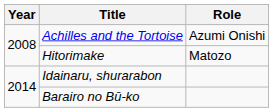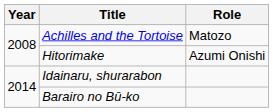(227, 35) Azumi Onishi -> (210, 35) Matozo
(210, 55) Matozo -> (227, 55) Azumi Onishi
